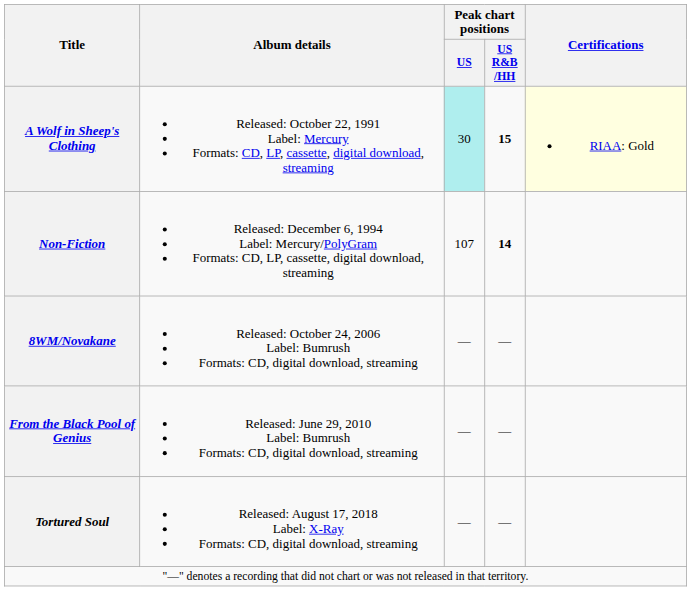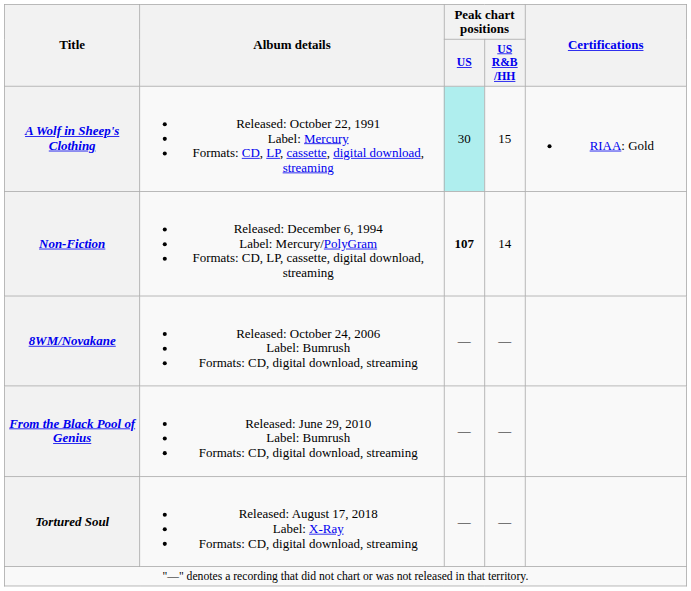(505, 138) bold -> (505, 138) normal
(606, 146) lightyellow background -> (606, 146) no background
(464, 243) normal -> (464, 243) bold
(505, 243) bold -> (505, 243) normal
